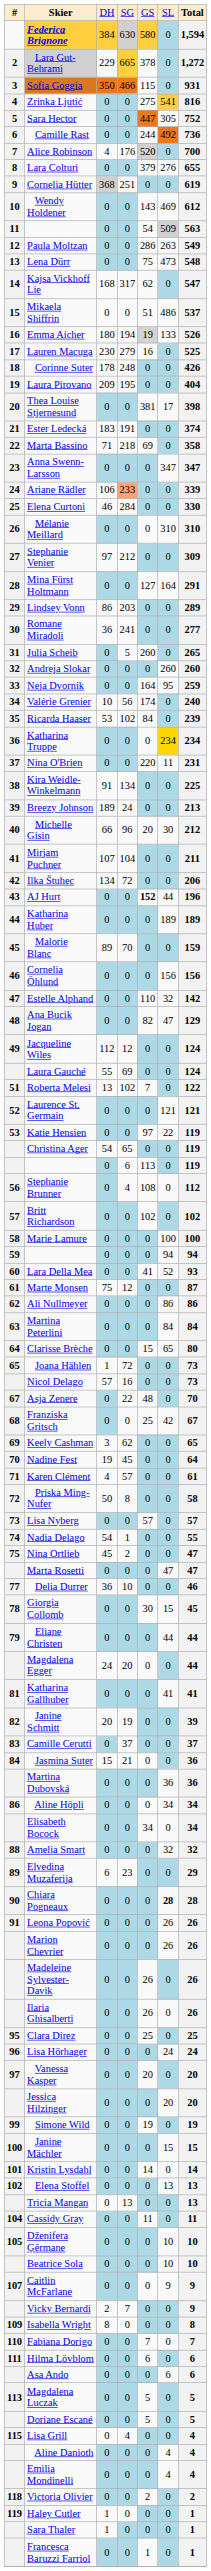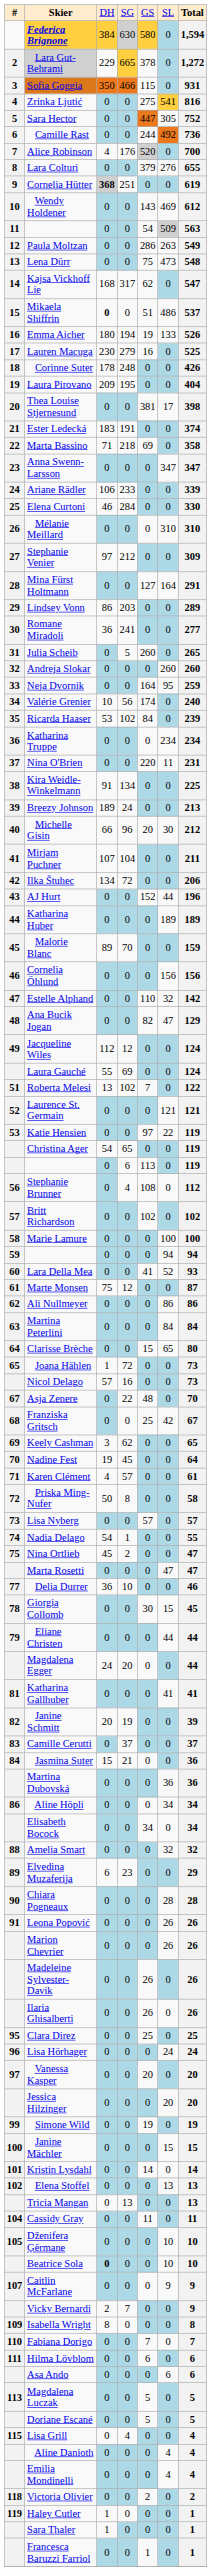(107, 184) normal -> (107, 184) bold
(107, 312) normal -> (107, 312) bold
(148, 335) lightgrey background -> (148, 335) no background
(127, 490) lightsalmon background -> (127, 490) no background
(168, 741) gold background -> (168, 741) no background
(148, 897) bold -> (148, 897) normal
(168, 1900) bold -> (168, 1900) normal
(107, 2264) normal -> (107, 2264) bold
